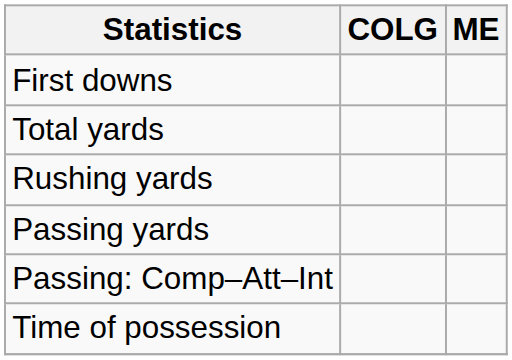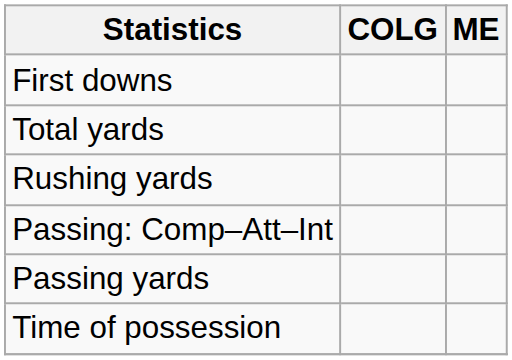rows swapped: (111, 228) <-> (173, 278)
